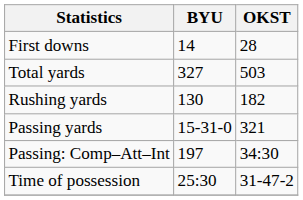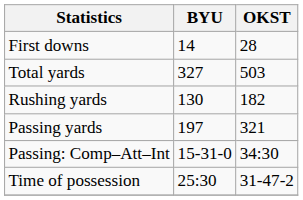(205, 126) 15-31-0 -> (190, 126) 197
(190, 153) 197 -> (205, 153) 15-31-0
